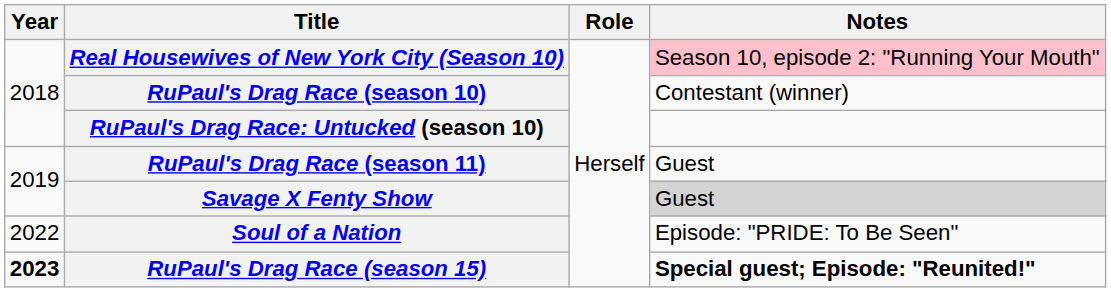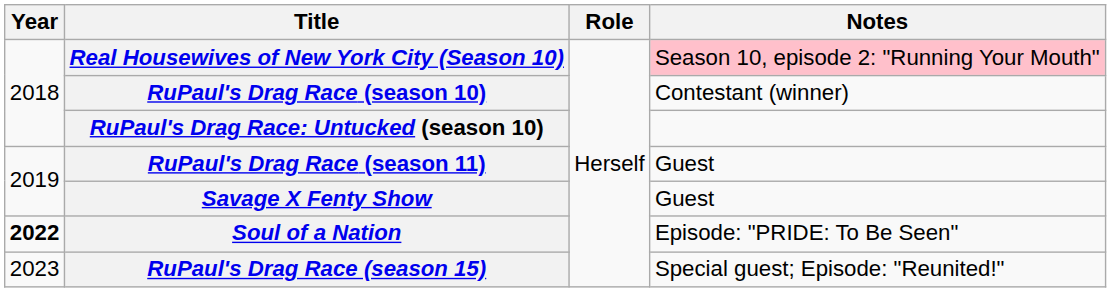(685, 198) lightgrey background -> (685, 198) no background
(35, 233) normal -> (35, 233) bold
(35, 269) bold -> (35, 269) normal
(845, 269) bold -> (830, 269) normal
